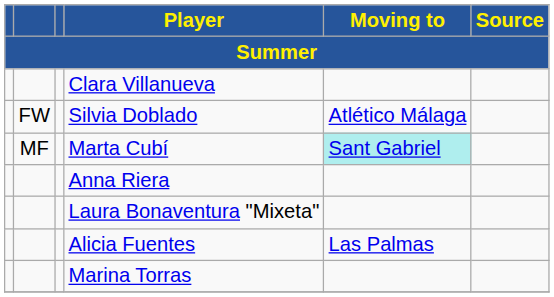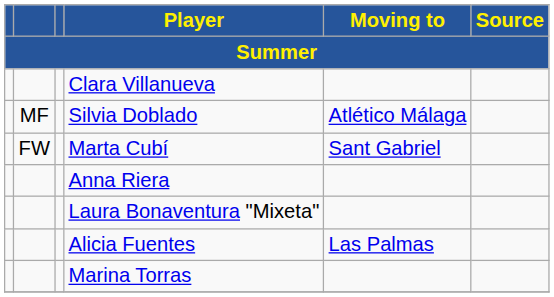(34, 116) FW -> (34, 116) MF
(34, 148) MF -> (34, 148) FW
(385, 148) paleturquoise background -> (385, 148) no background
